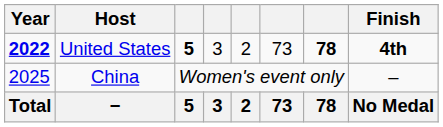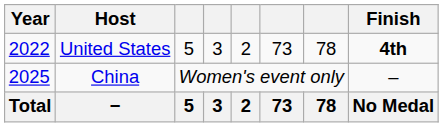(29, 48) bold -> (29, 48) normal
(189, 48) bold -> (189, 48) normal
(326, 48) bold -> (326, 48) normal
